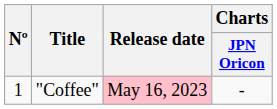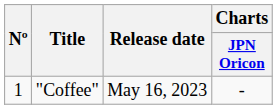(157, 90) pink background -> (157, 90) no background
